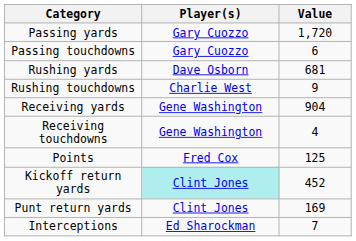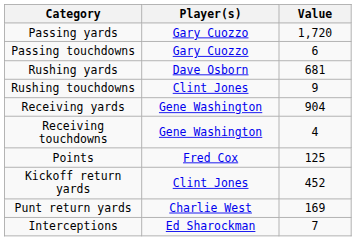(211, 88) Charlie West -> (211, 88) Clint Jones
(211, 183) paleturquoise background -> (211, 183) no background
(211, 208) Clint Jones -> (211, 208) Charlie West
